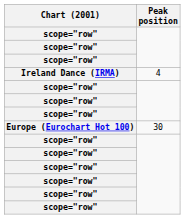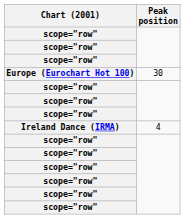rows swapped: (70, 127) <-> (70, 74)
